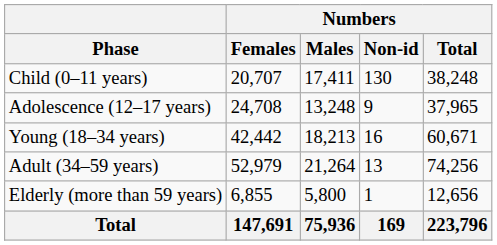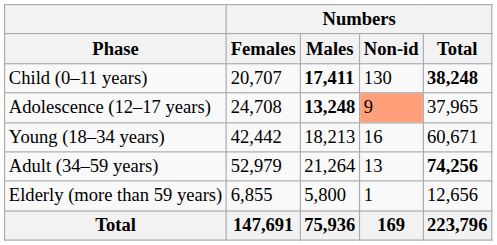(329, 78) normal -> (329, 78) bold
(453, 78) normal -> (453, 78) bold
(330, 107) normal -> (330, 107) bold
(369, 107) no background -> (369, 107) lightsalmon background
(453, 166) normal -> (453, 166) bold
